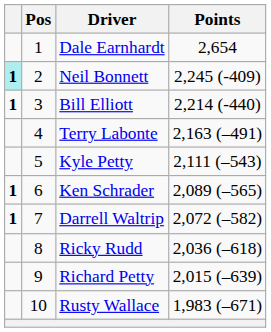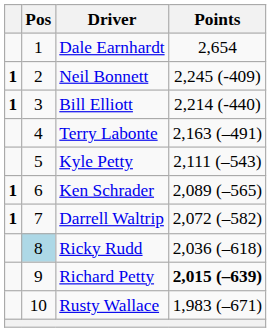(13, 76) paleturquoise background -> (13, 76) no background
(38, 247) no background -> (38, 247) lightblue background
(217, 276) normal -> (217, 276) bold
